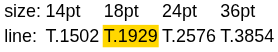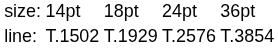(131, 36) gold background -> (131, 36) no background
